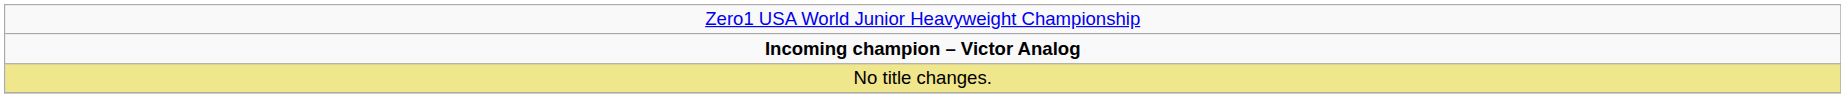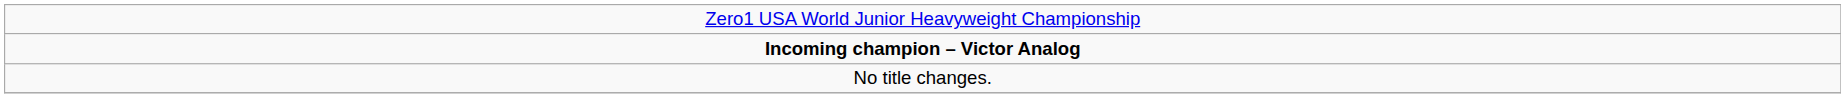(923, 78) khaki background -> (923, 78) no background
